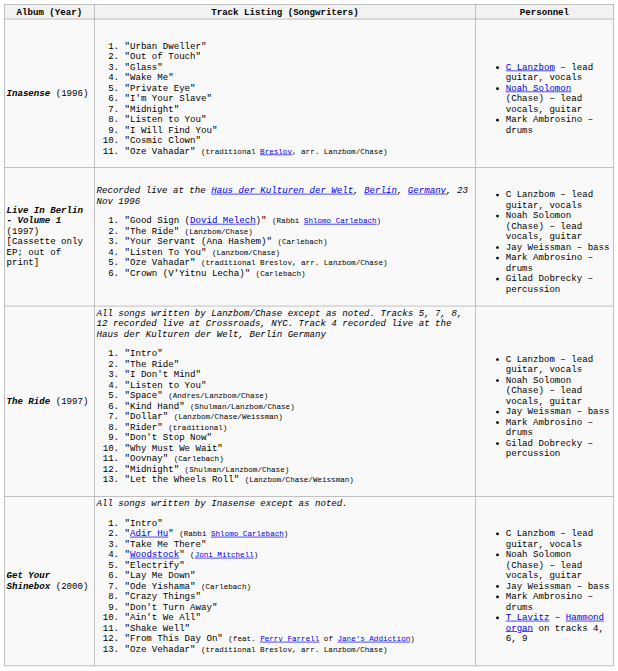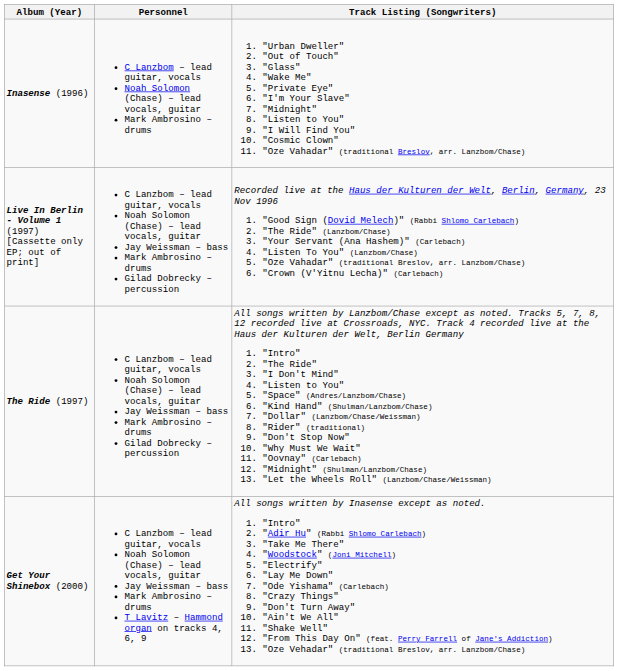columns swapped: (285, 12) <-> (544, 12)
